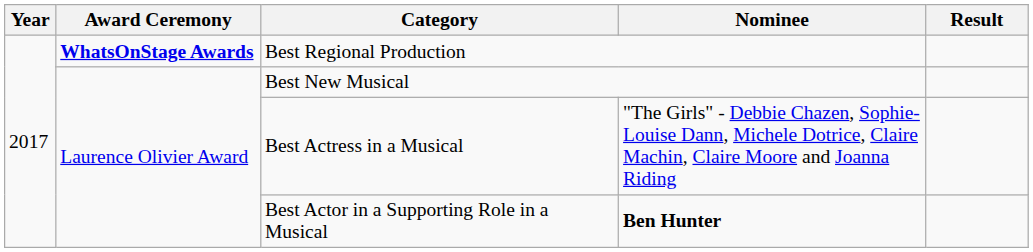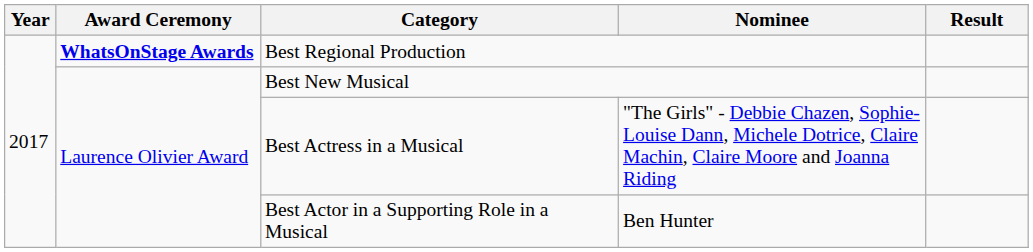(672, 220) bold -> (668, 220) normal
